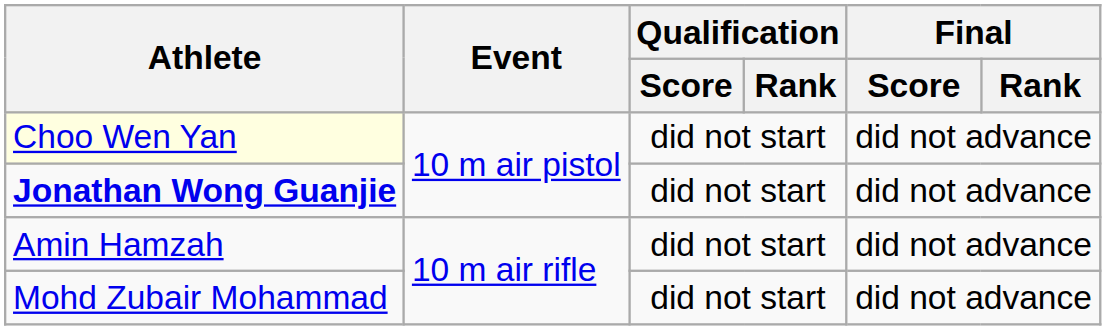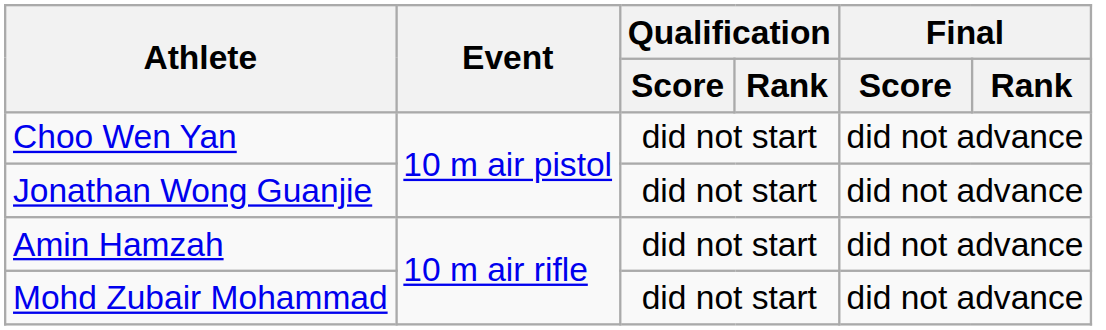(125, 138) lightyellow background -> (125, 138) no background
(205, 191) bold -> (193, 191) normal
